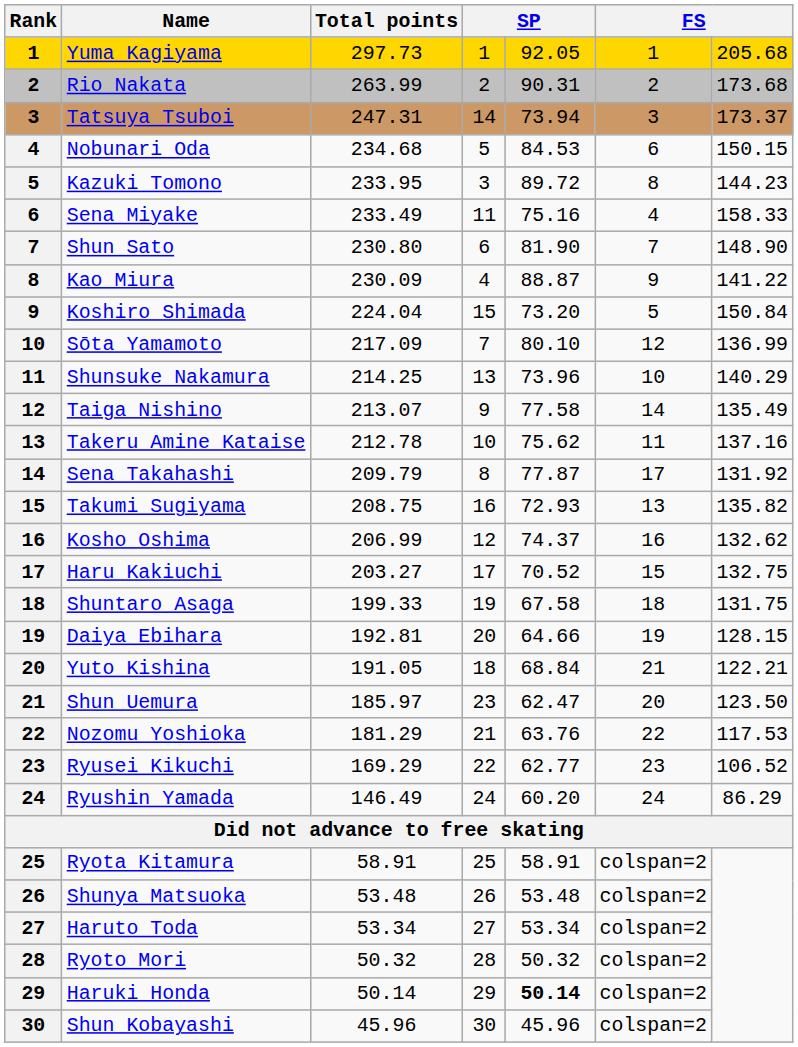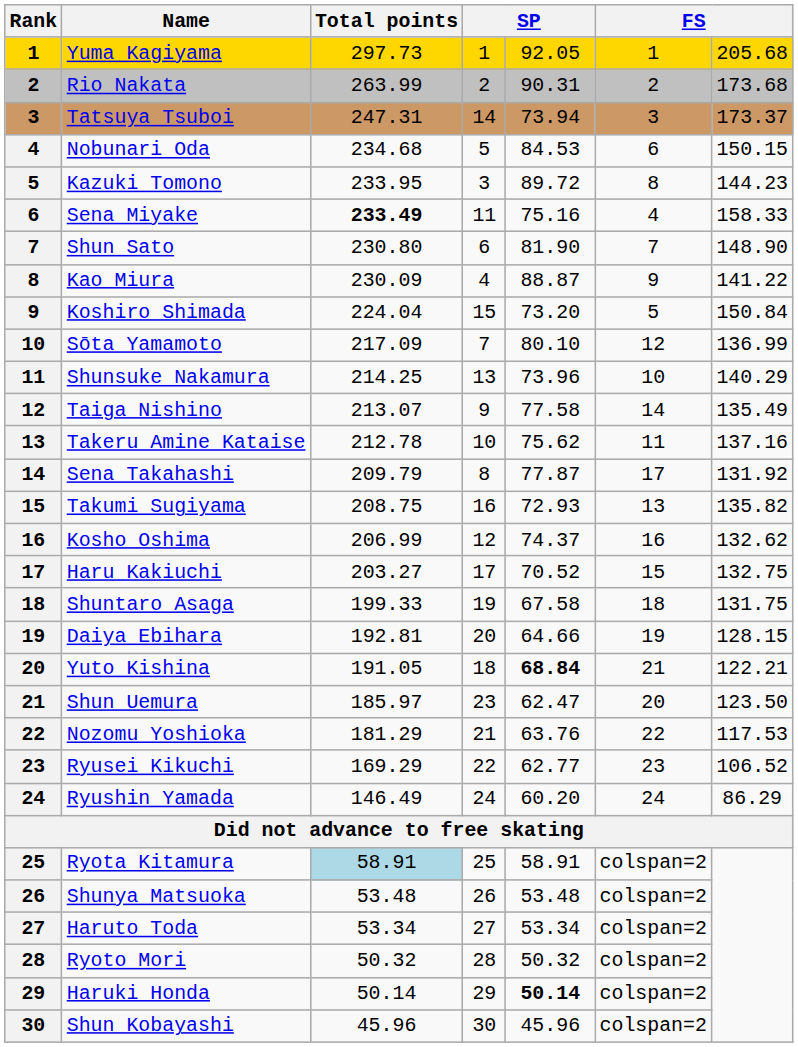(387, 215) normal -> (387, 215) bold
(550, 669) normal -> (550, 669) bold
(387, 864) no background -> (387, 864) lightblue background
